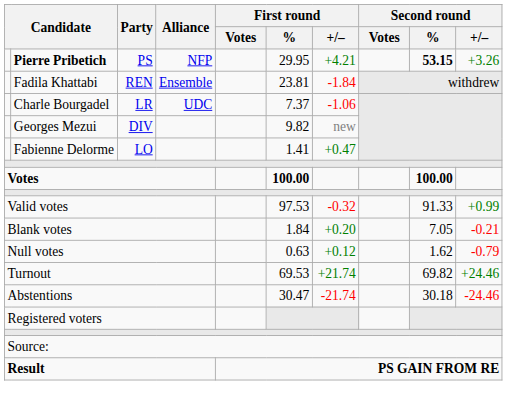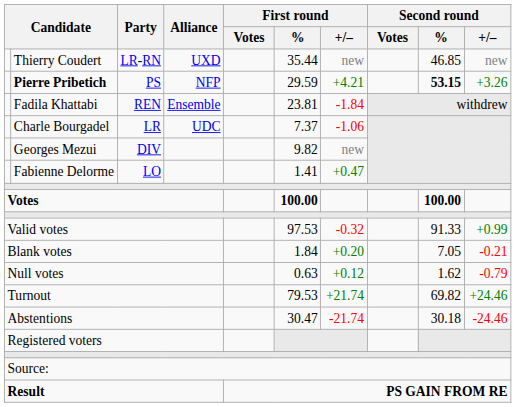+ row: (58, 60)
(294, 60) 29.95 -> (302, 82) 29.59
(294, 273) 69.53 -> (302, 296) 79.53
